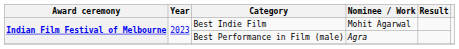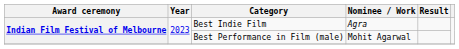(379, 24) Mohit Agarwal -> (357, 24) Agra
(357, 37) Agra -> (379, 37) Mohit Agarwal
